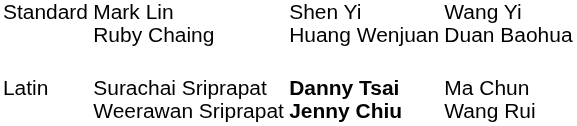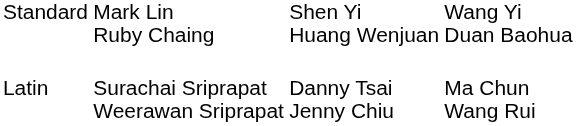(346, 99) bold -> (342, 99) normal
